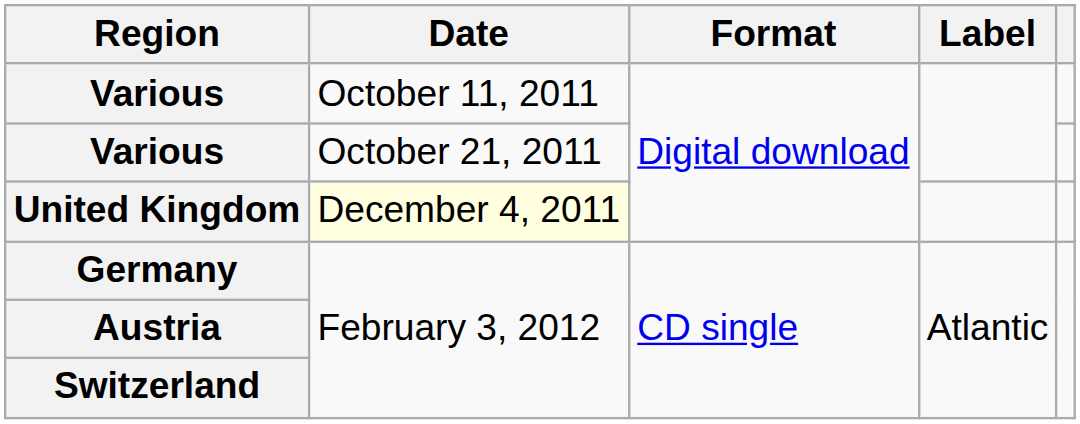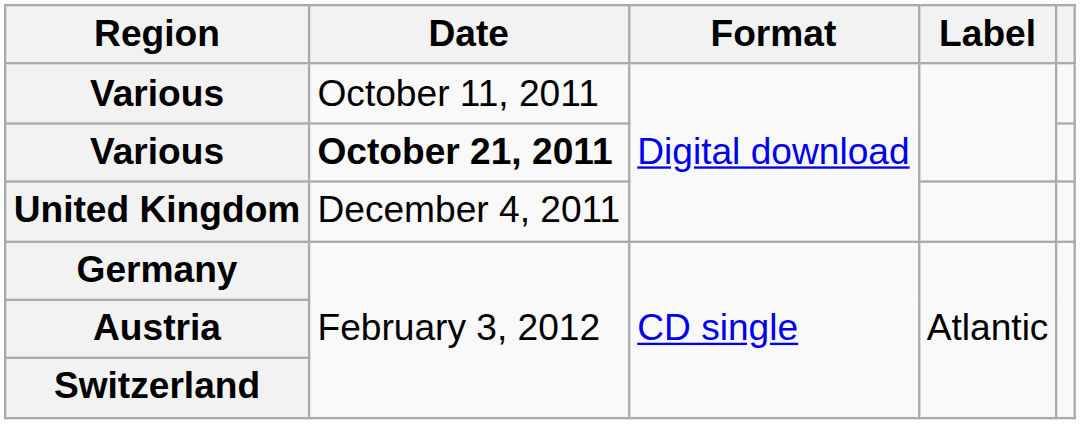(459, 151) normal -> (465, 151) bold
(469, 210) lightyellow background -> (469, 210) no background
